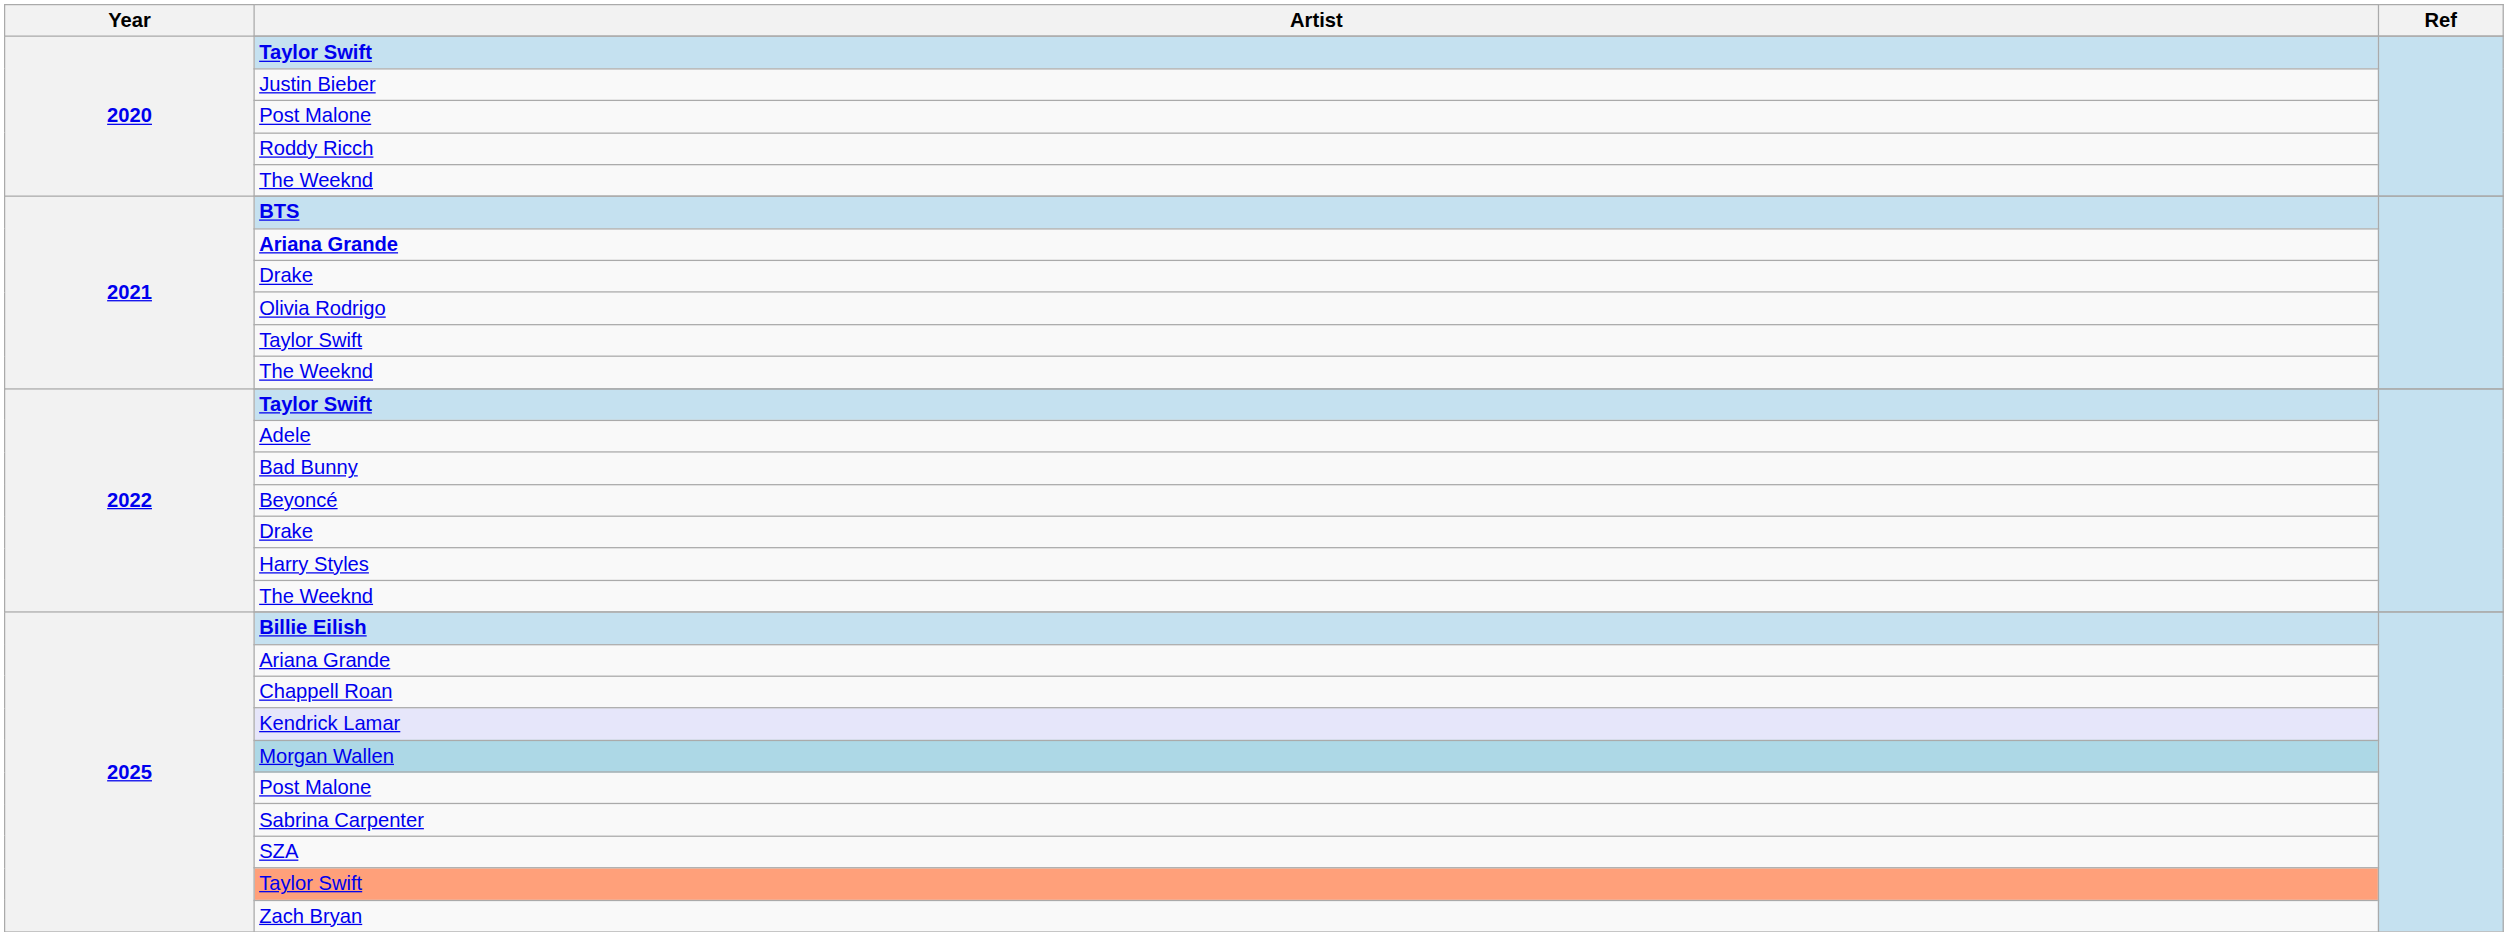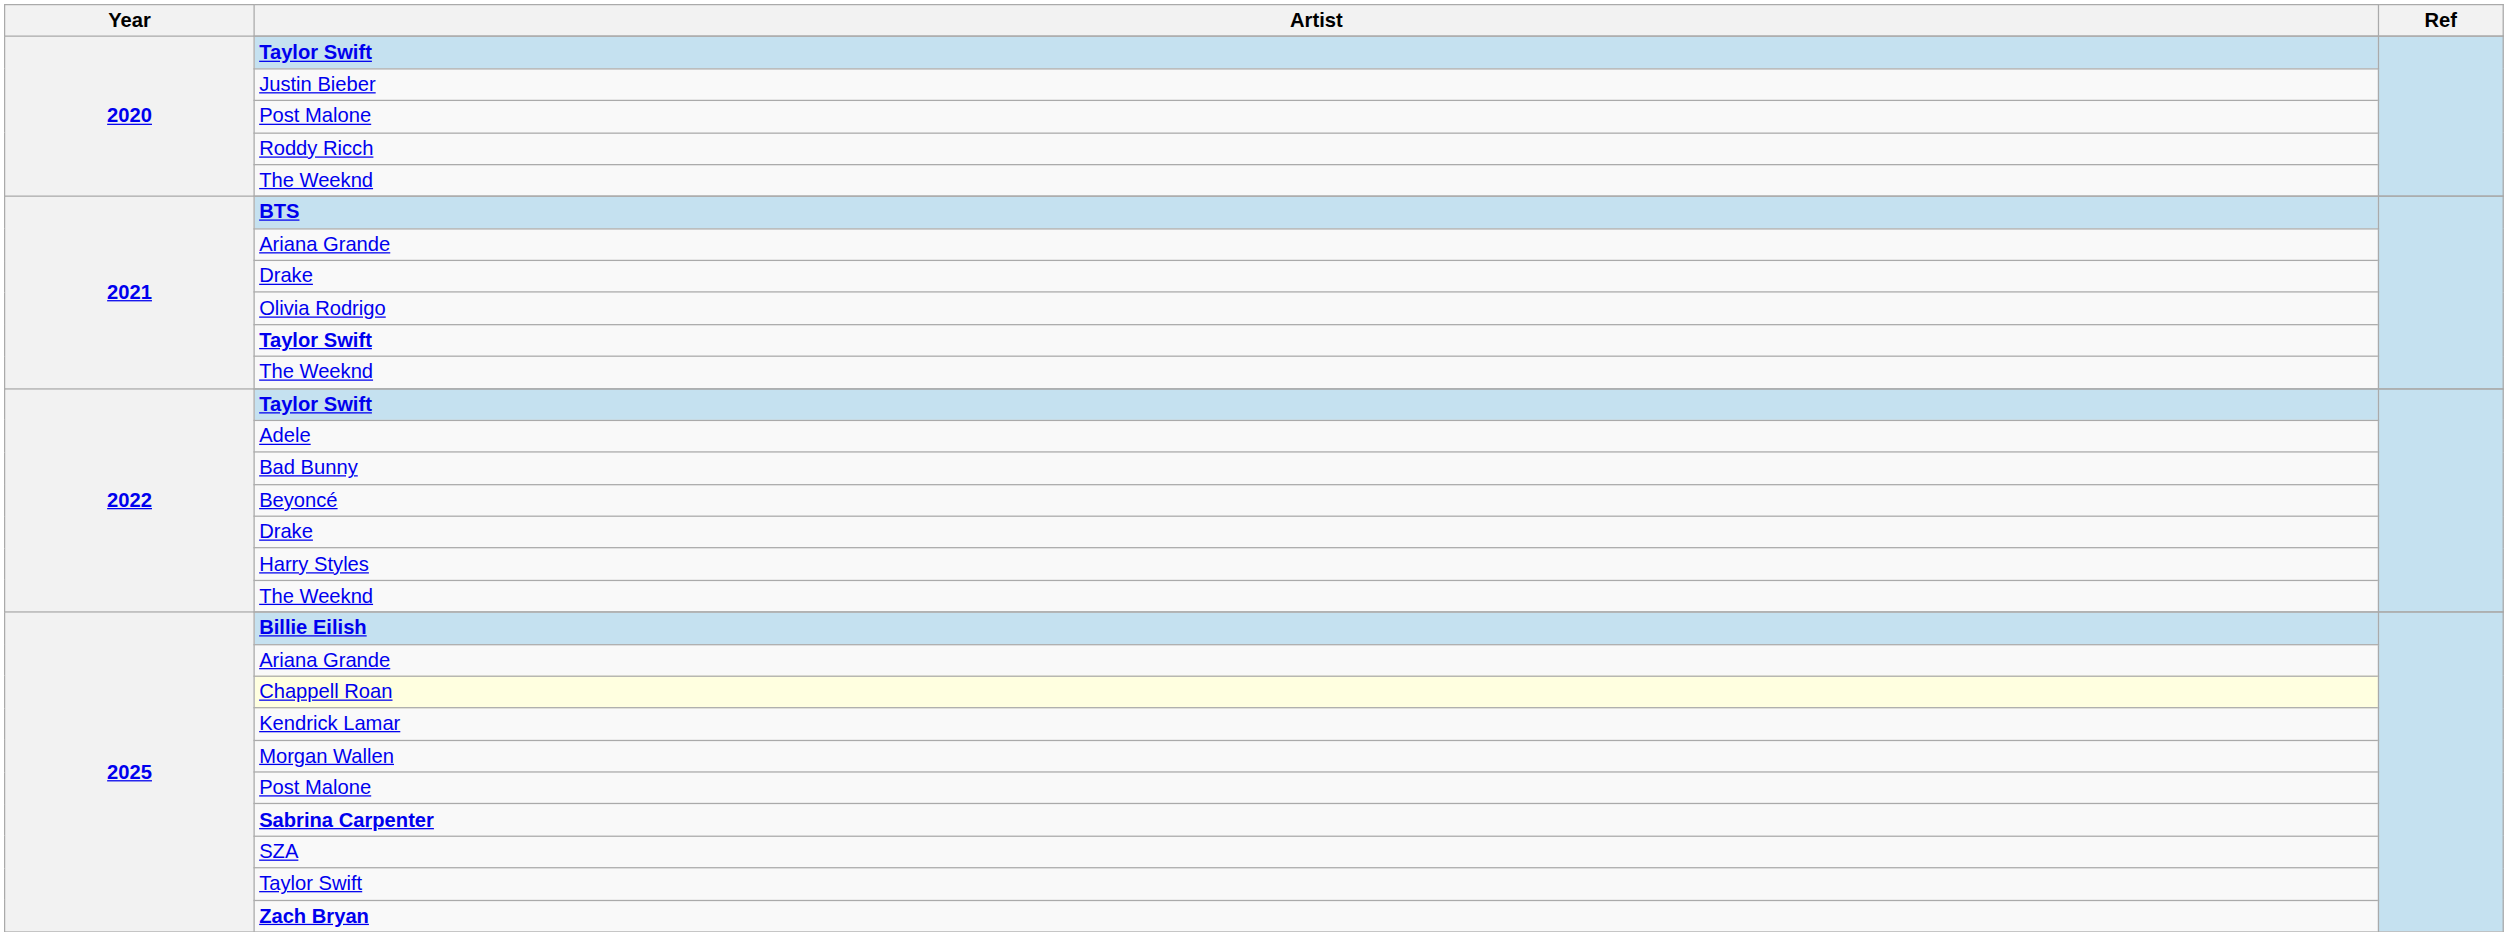(329, 244) bold -> (325, 244) normal
(311, 340) normal -> (316, 340) bold
(326, 691) no background -> (326, 691) lightyellow background
(330, 723) lavender background -> (330, 723) no background
(327, 755) lightblue background -> (327, 755) no background
(342, 819) normal -> (347, 819) bold
(311, 883) lightsalmon background -> (311, 883) no background
(311, 915) normal -> (314, 915) bold
